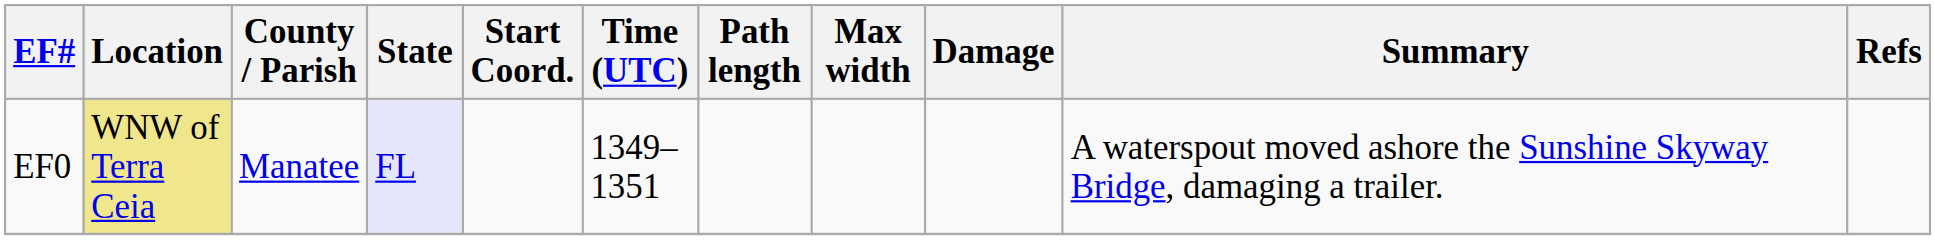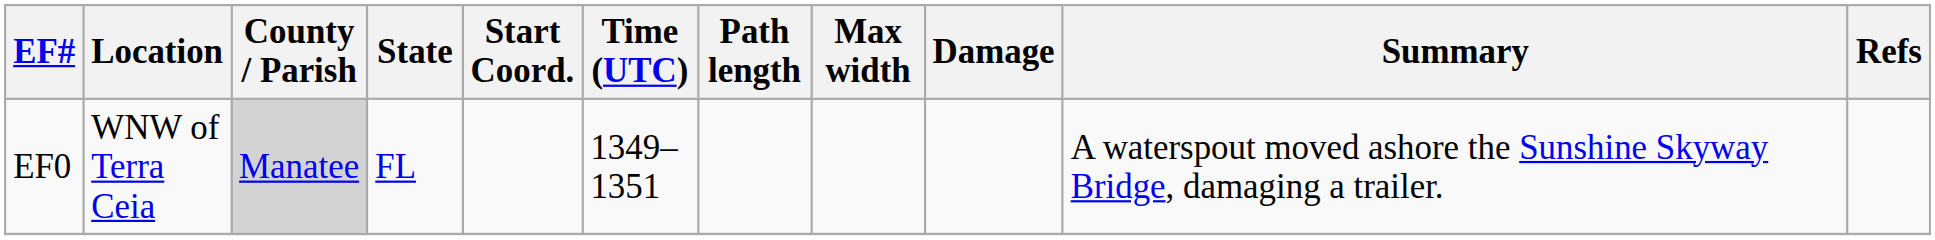(155, 165) khaki background -> (155, 165) no background
(299, 165) no background -> (299, 165) lightgrey background
(396, 165) lavender background -> (396, 165) no background
